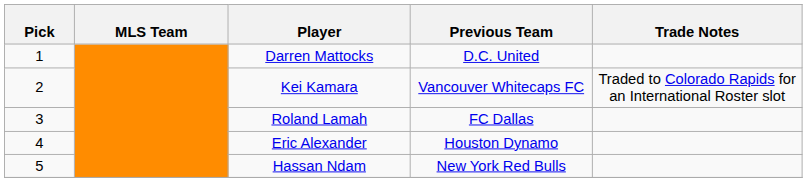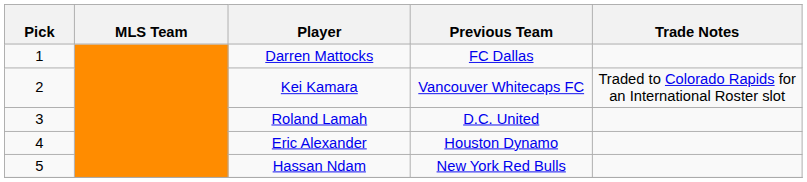(501, 56) D.C. United -> (501, 56) FC Dallas
(501, 119) FC Dallas -> (501, 119) D.C. United
